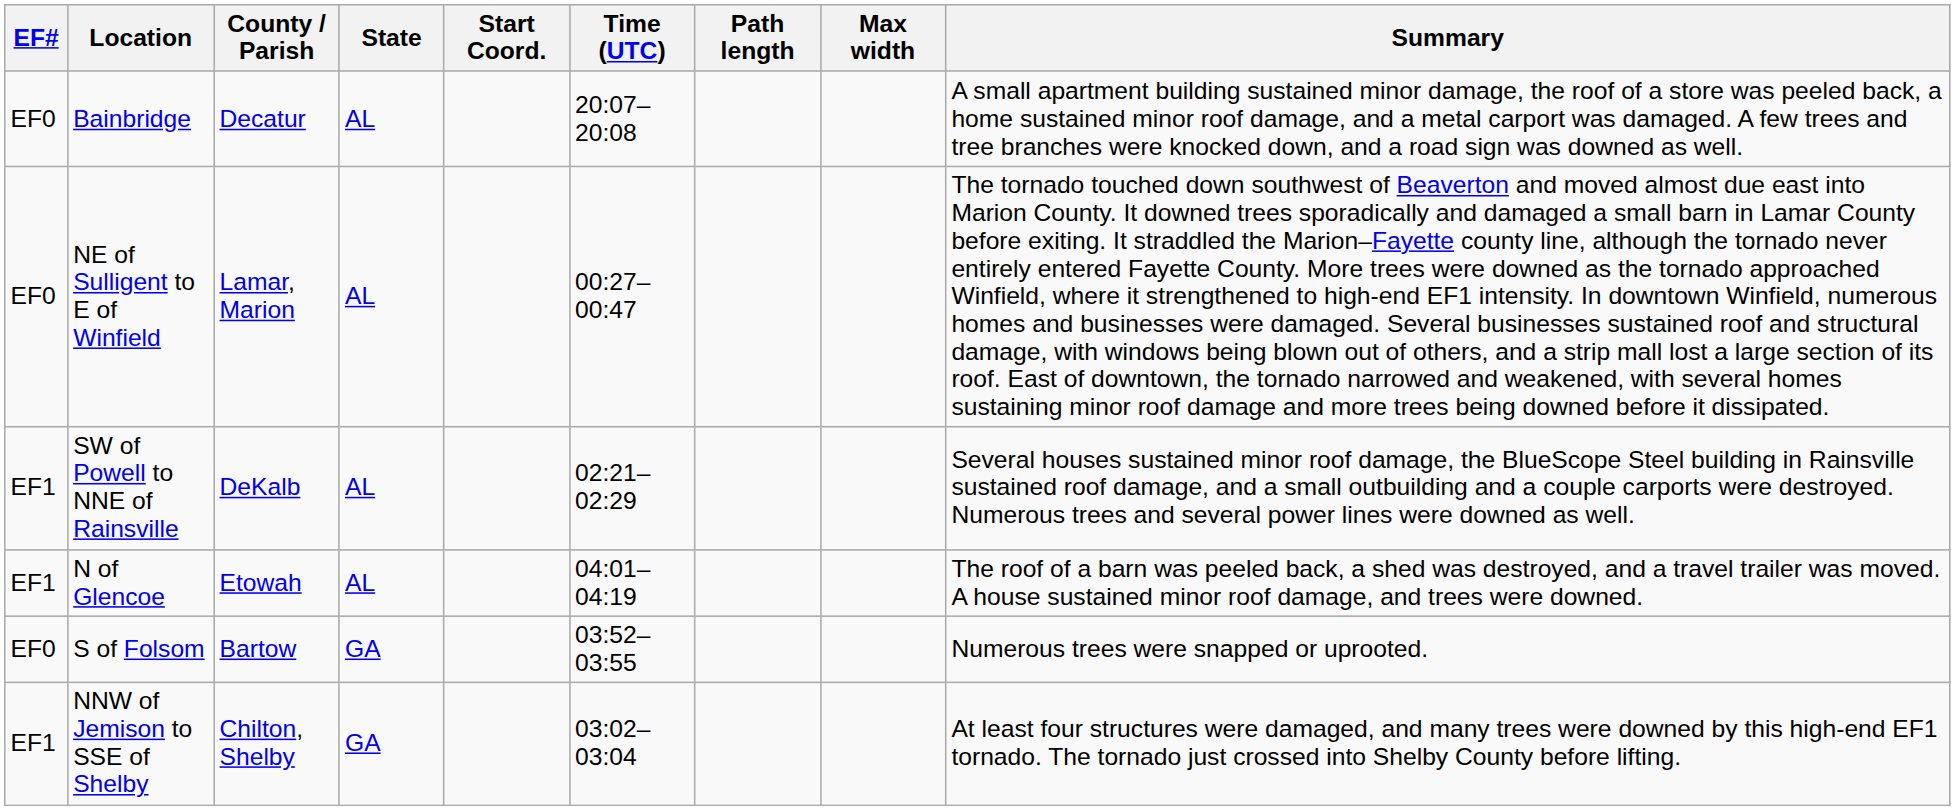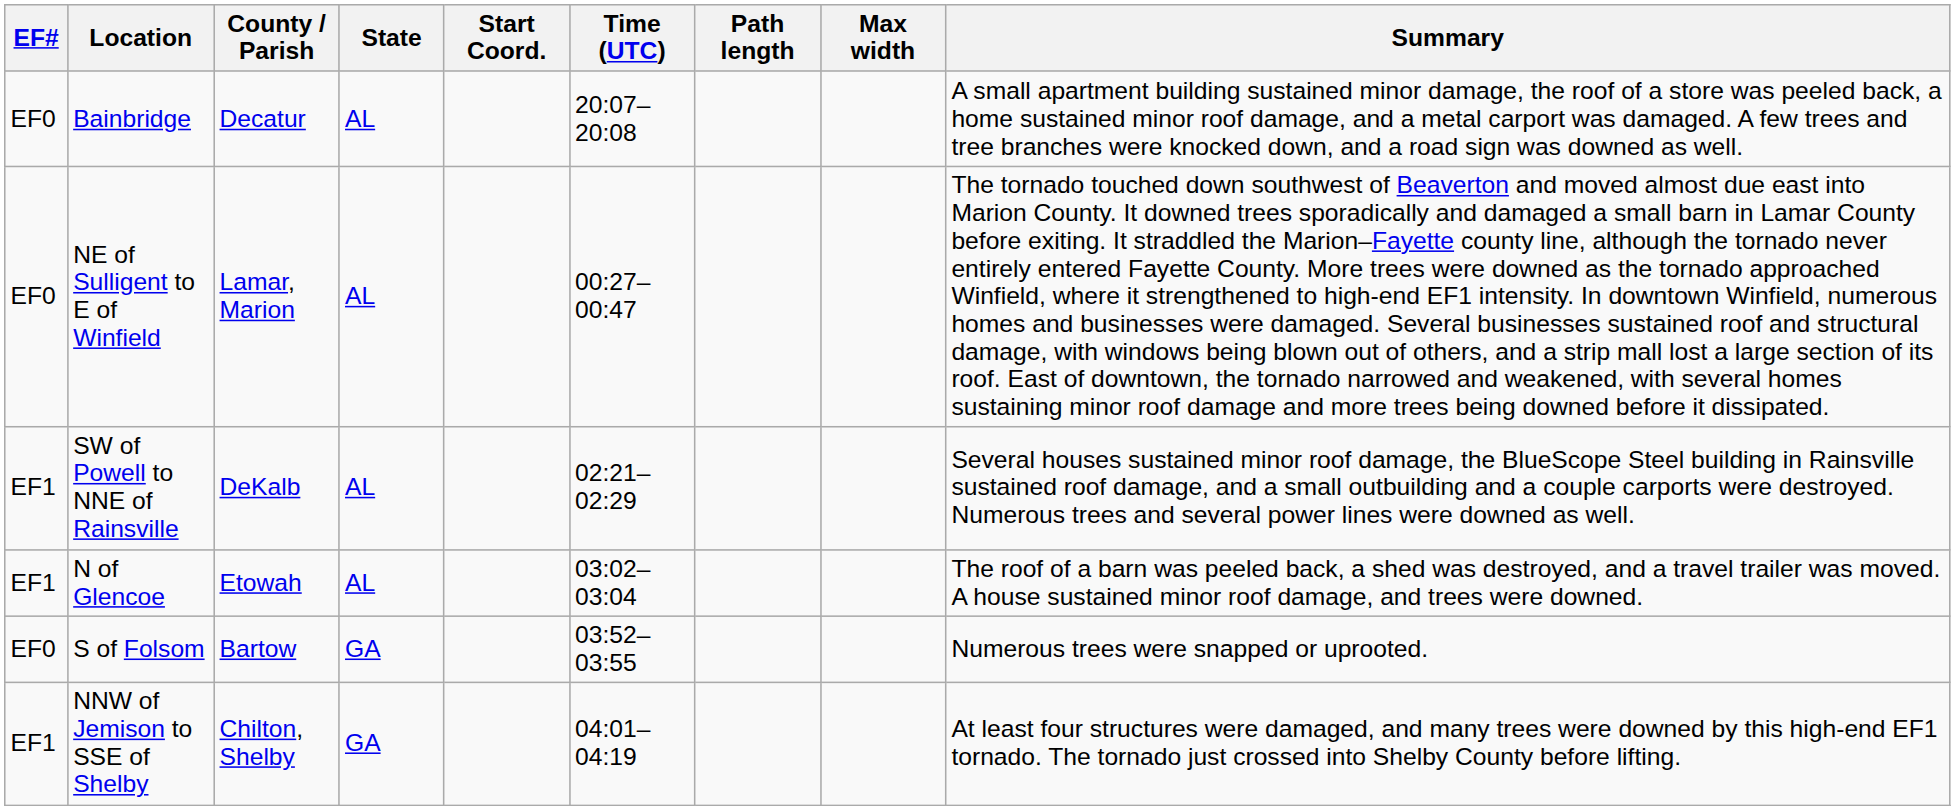(613, 582) 04:01–04:19 -> (613, 582) 03:02–03:04
(613, 743) 03:02–03:04 -> (613, 743) 04:01–04:19
